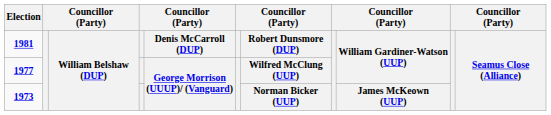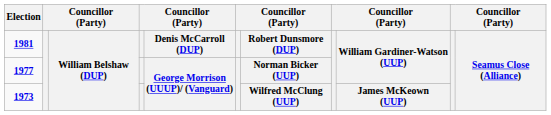(286, 70) Wilfred McClung (UUP) -> (286, 70) Norman Bicker (UUP)
(286, 97) Norman Bicker (UUP) -> (286, 97) Wilfred McClung (UUP)
